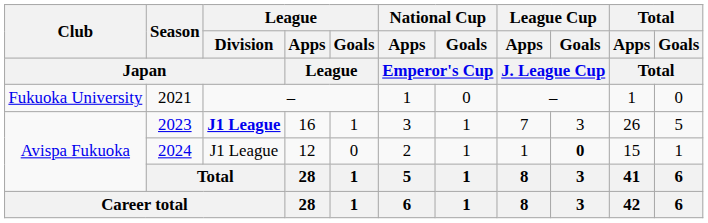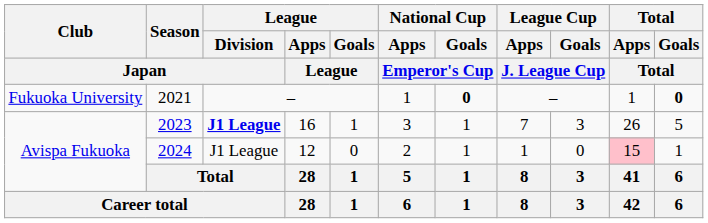(466, 97) normal -> (466, 97) bold
(679, 97) normal -> (679, 97) bold
(580, 151) bold -> (580, 151) normal
(632, 151) no background -> (632, 151) pink background
